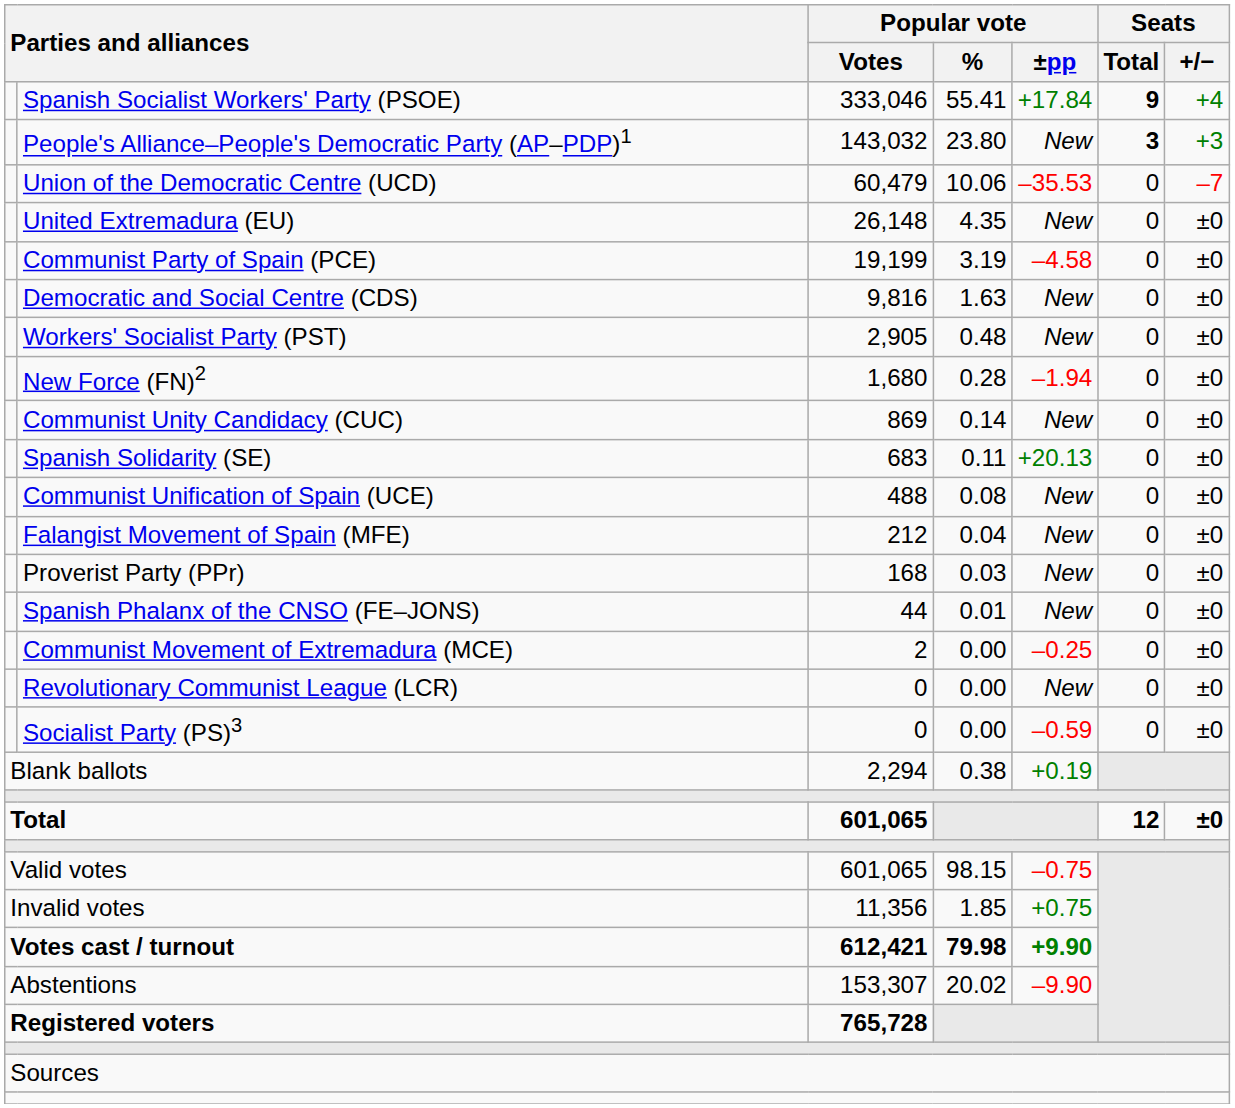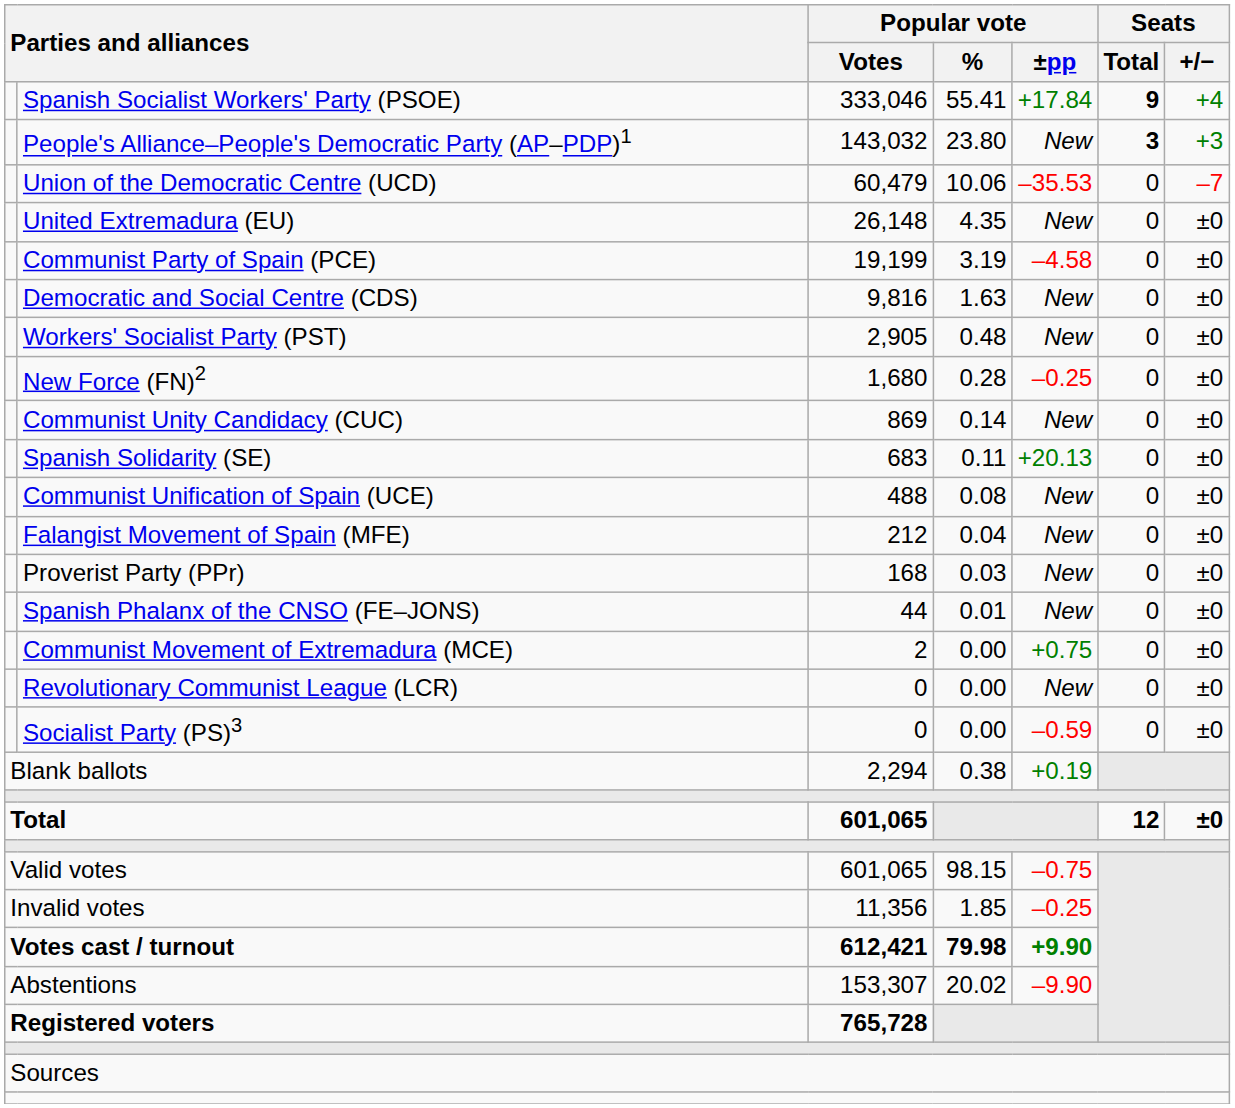(1062, 378) –1.94 -> (1062, 378) –0.25
(1062, 649) –0.25 -> (1062, 649) +0.75
(1062, 908) +0.75 -> (1062, 908) –0.25
